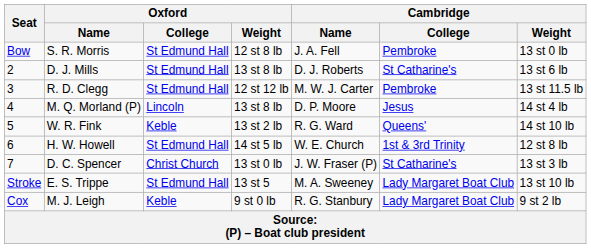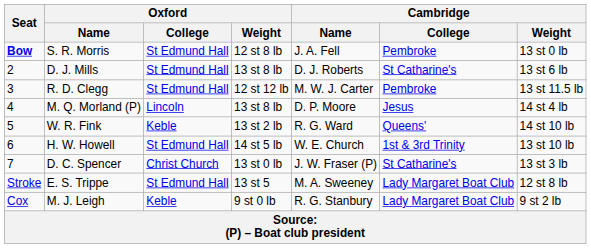(19, 51) normal -> (20, 51) bold
(544, 145) 12 st 8 lb -> (547, 145) 13 st 10 lb
(547, 182) 13 st 10 lb -> (544, 182) 12 st 8 lb
